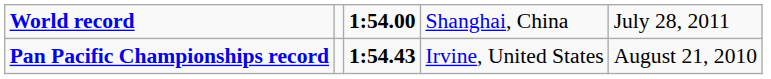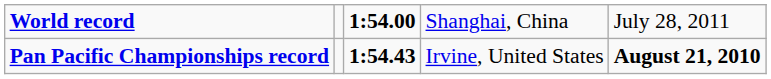(685, 55) normal -> (687, 55) bold
